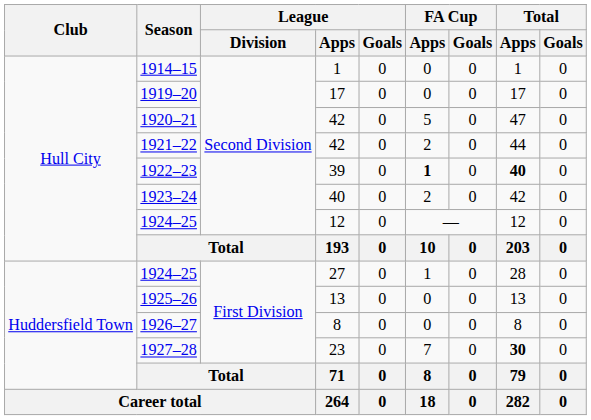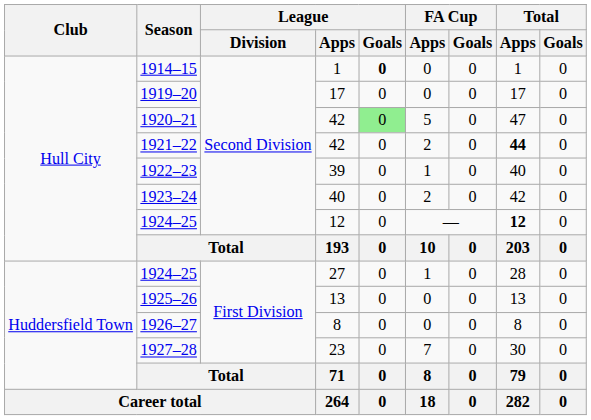(382, 68) normal -> (382, 68) bold
(382, 119) no background -> (382, 119) lightgreen background
(518, 145) normal -> (518, 145) bold
(427, 171) bold -> (427, 171) normal
(518, 171) bold -> (518, 171) normal
(518, 222) normal -> (518, 222) bold
(518, 350) bold -> (518, 350) normal
